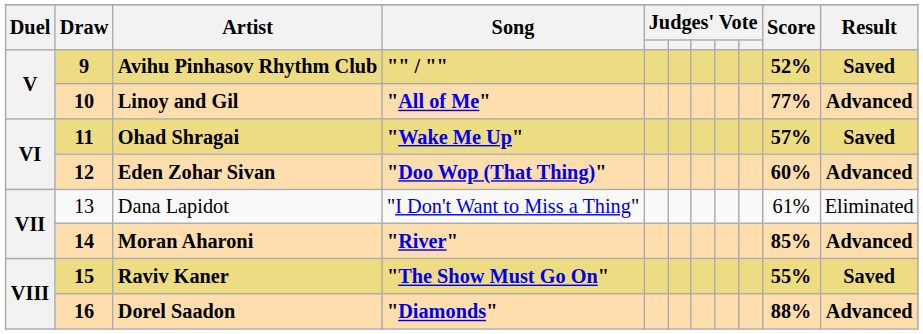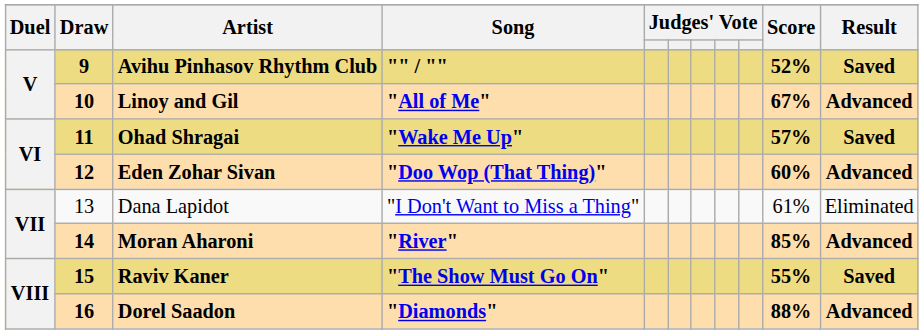(791, 102) 77% -> (791, 102) 67%
